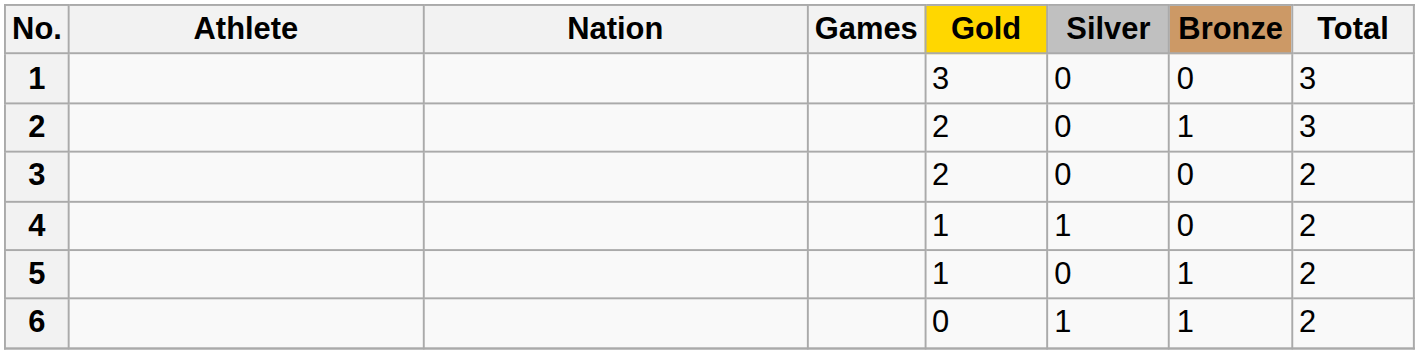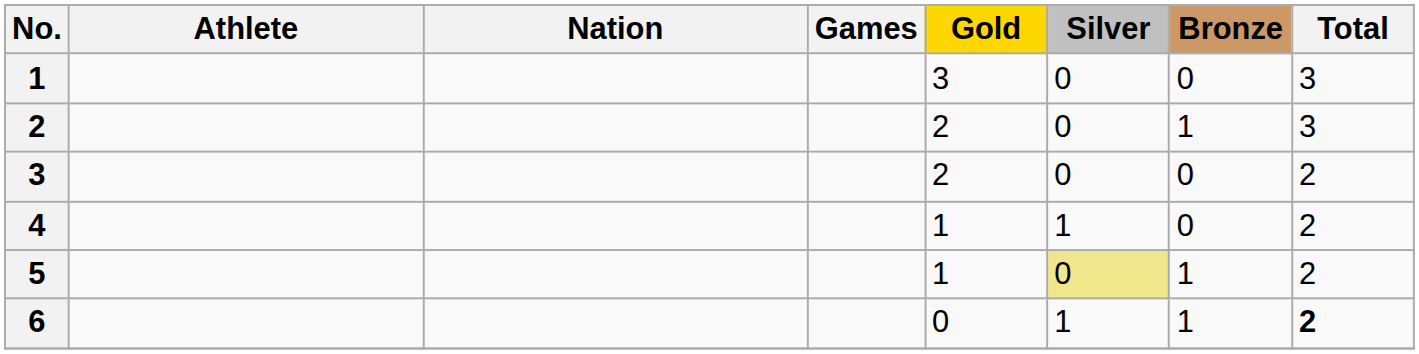(1063, 273) no background -> (1063, 273) khaki background
(1308, 322) normal -> (1308, 322) bold
